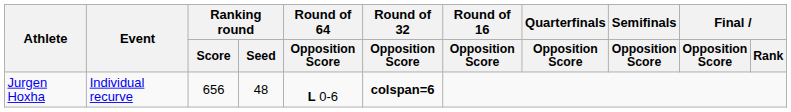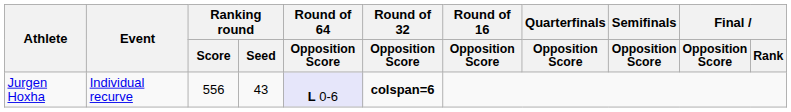(214, 90) 656 -> (214, 90) 556
(261, 90) 48 -> (261, 90) 43
(323, 97) no background -> (323, 97) lavender background
